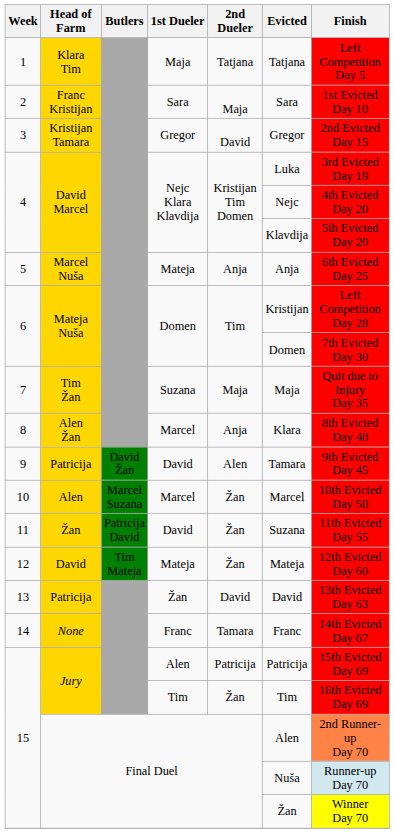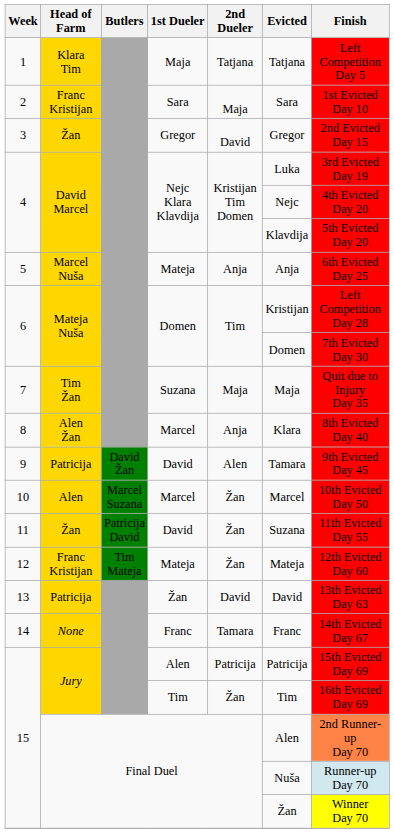(71, 135) Kristijan Tamara -> (71, 135) Žan
(71, 563) David -> (71, 563) Franc Kristijan
